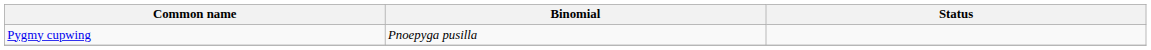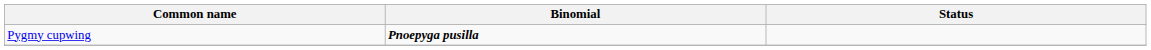(433, 34) normal -> (433, 34) bold
